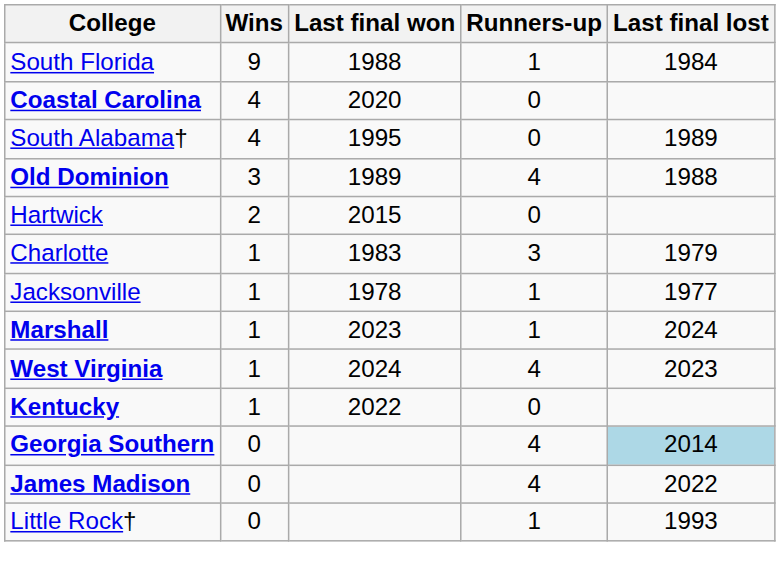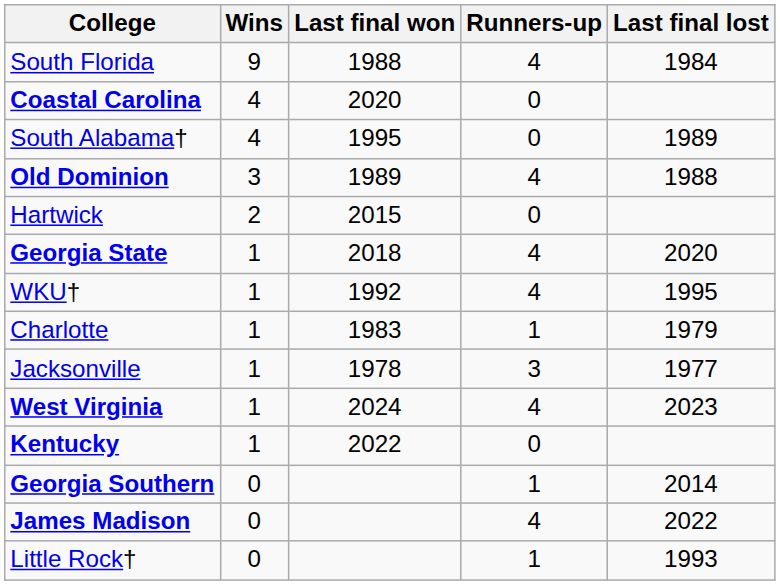(534, 61) 1 -> (534, 61) 4
+ row: (89, 253)
+ row: (45, 291)
(534, 253) 3 -> (534, 330) 1
(534, 291) 1 -> (534, 368) 3
- row: (59, 330)
(534, 445) 4 -> (534, 483) 1
(691, 445) lightblue background -> (691, 483) no background
